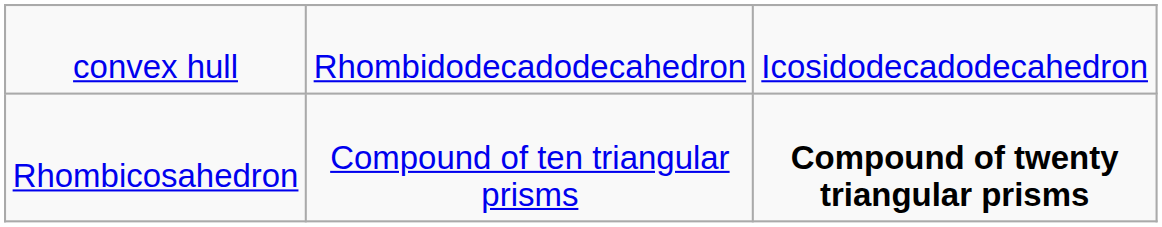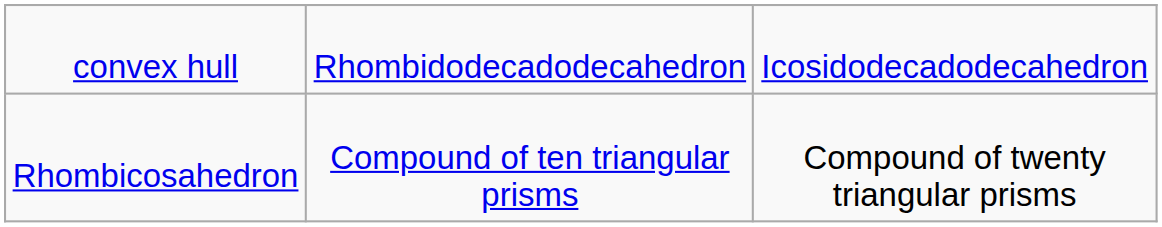(955, 175) bold -> (955, 175) normal
